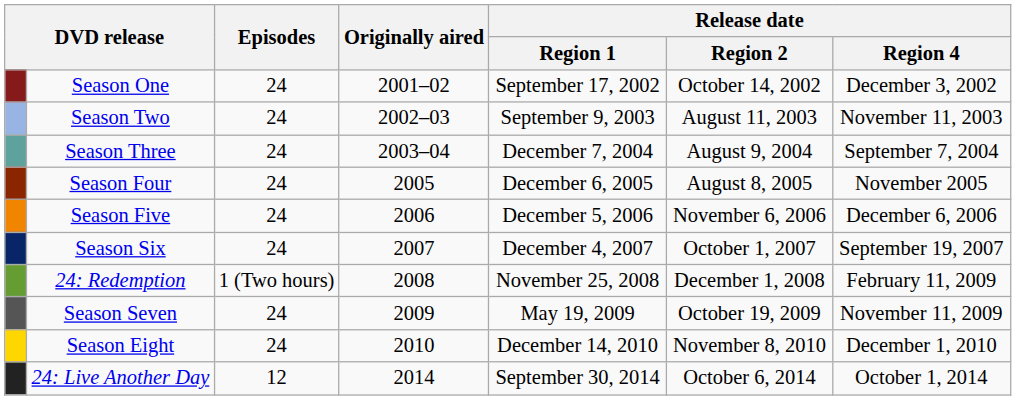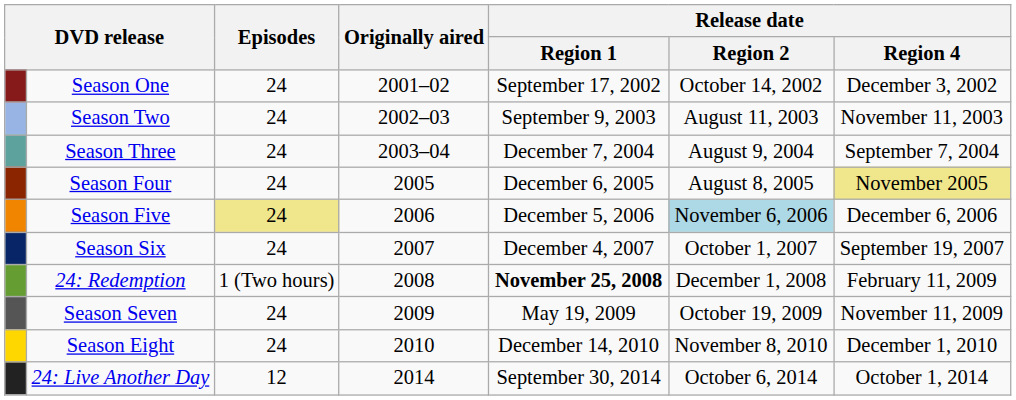(921, 183) no background -> (922, 183) khaki background
(277, 215) no background -> (277, 215) khaki background
(749, 215) no background -> (751, 215) lightblue background
(578, 280) normal -> (579, 280) bold
